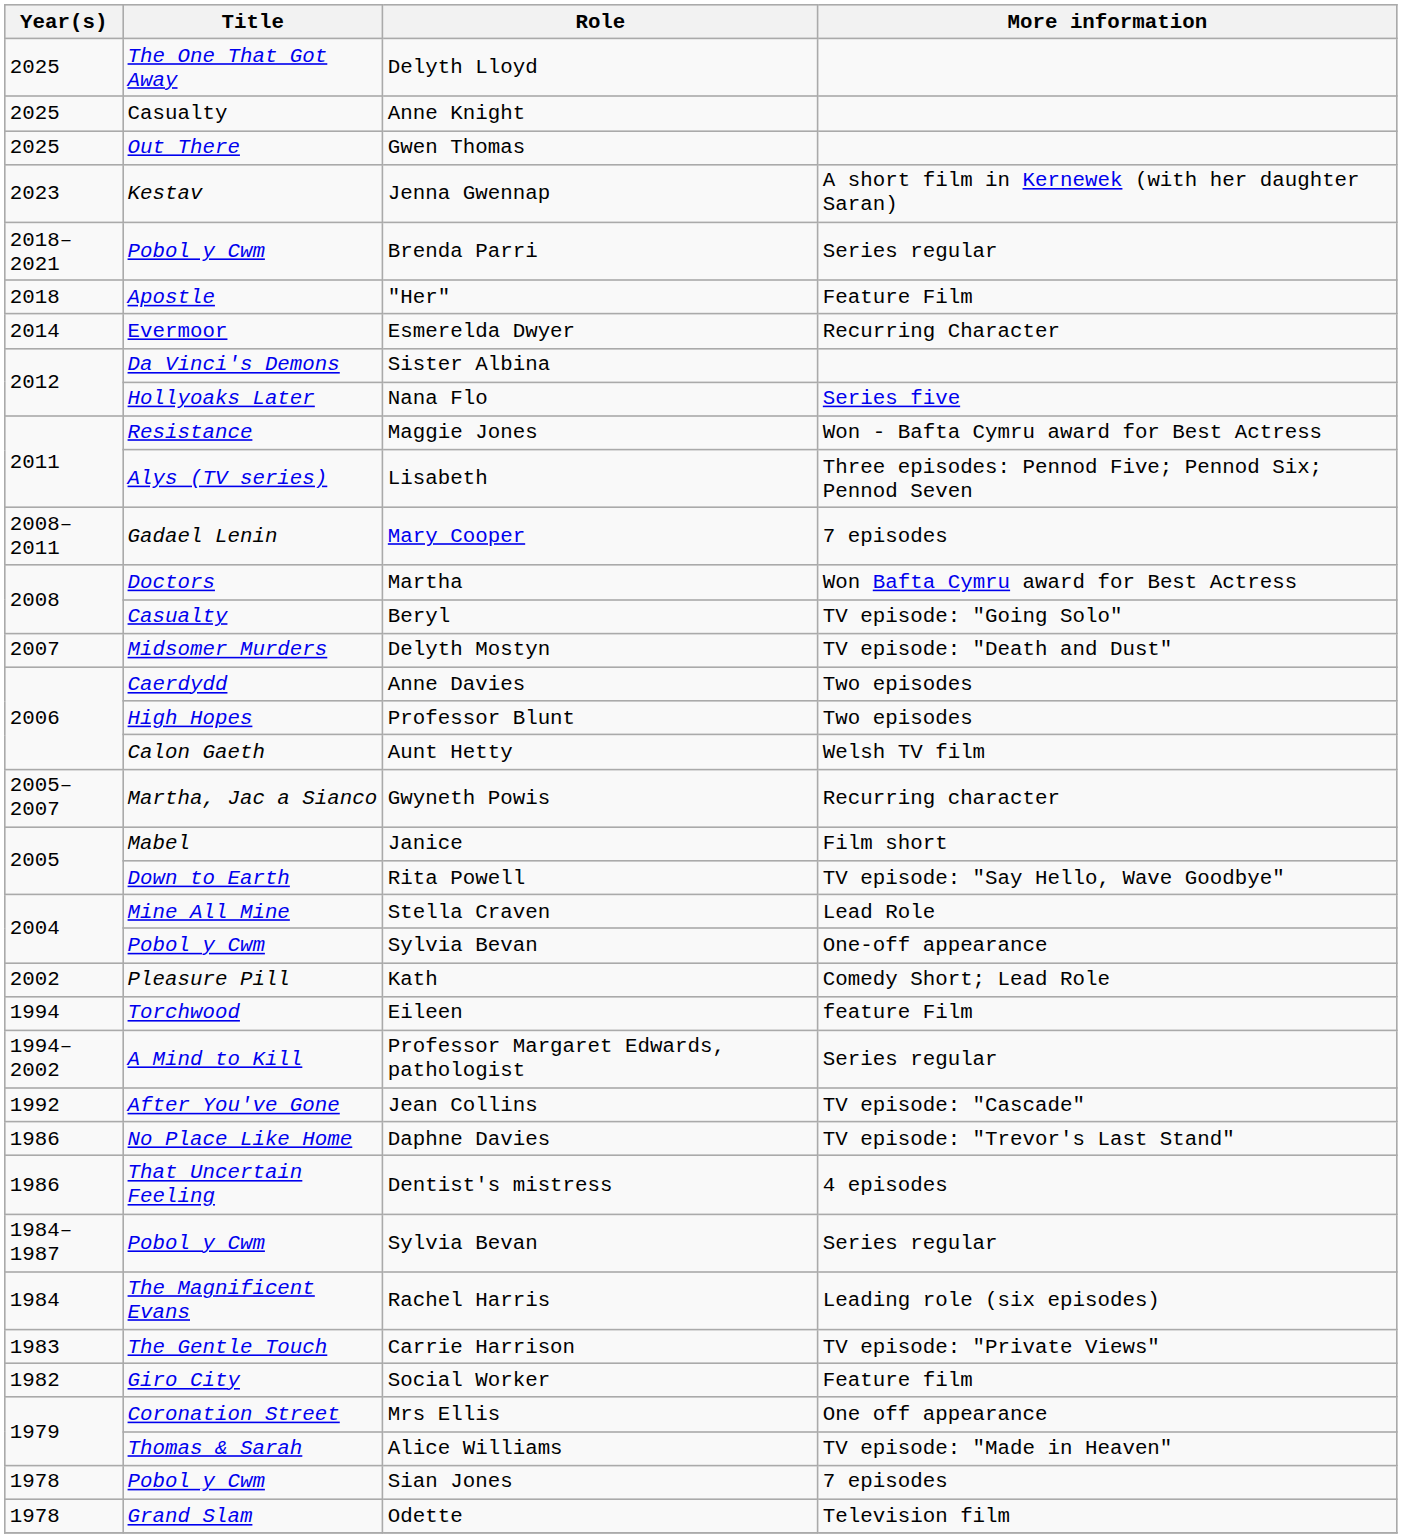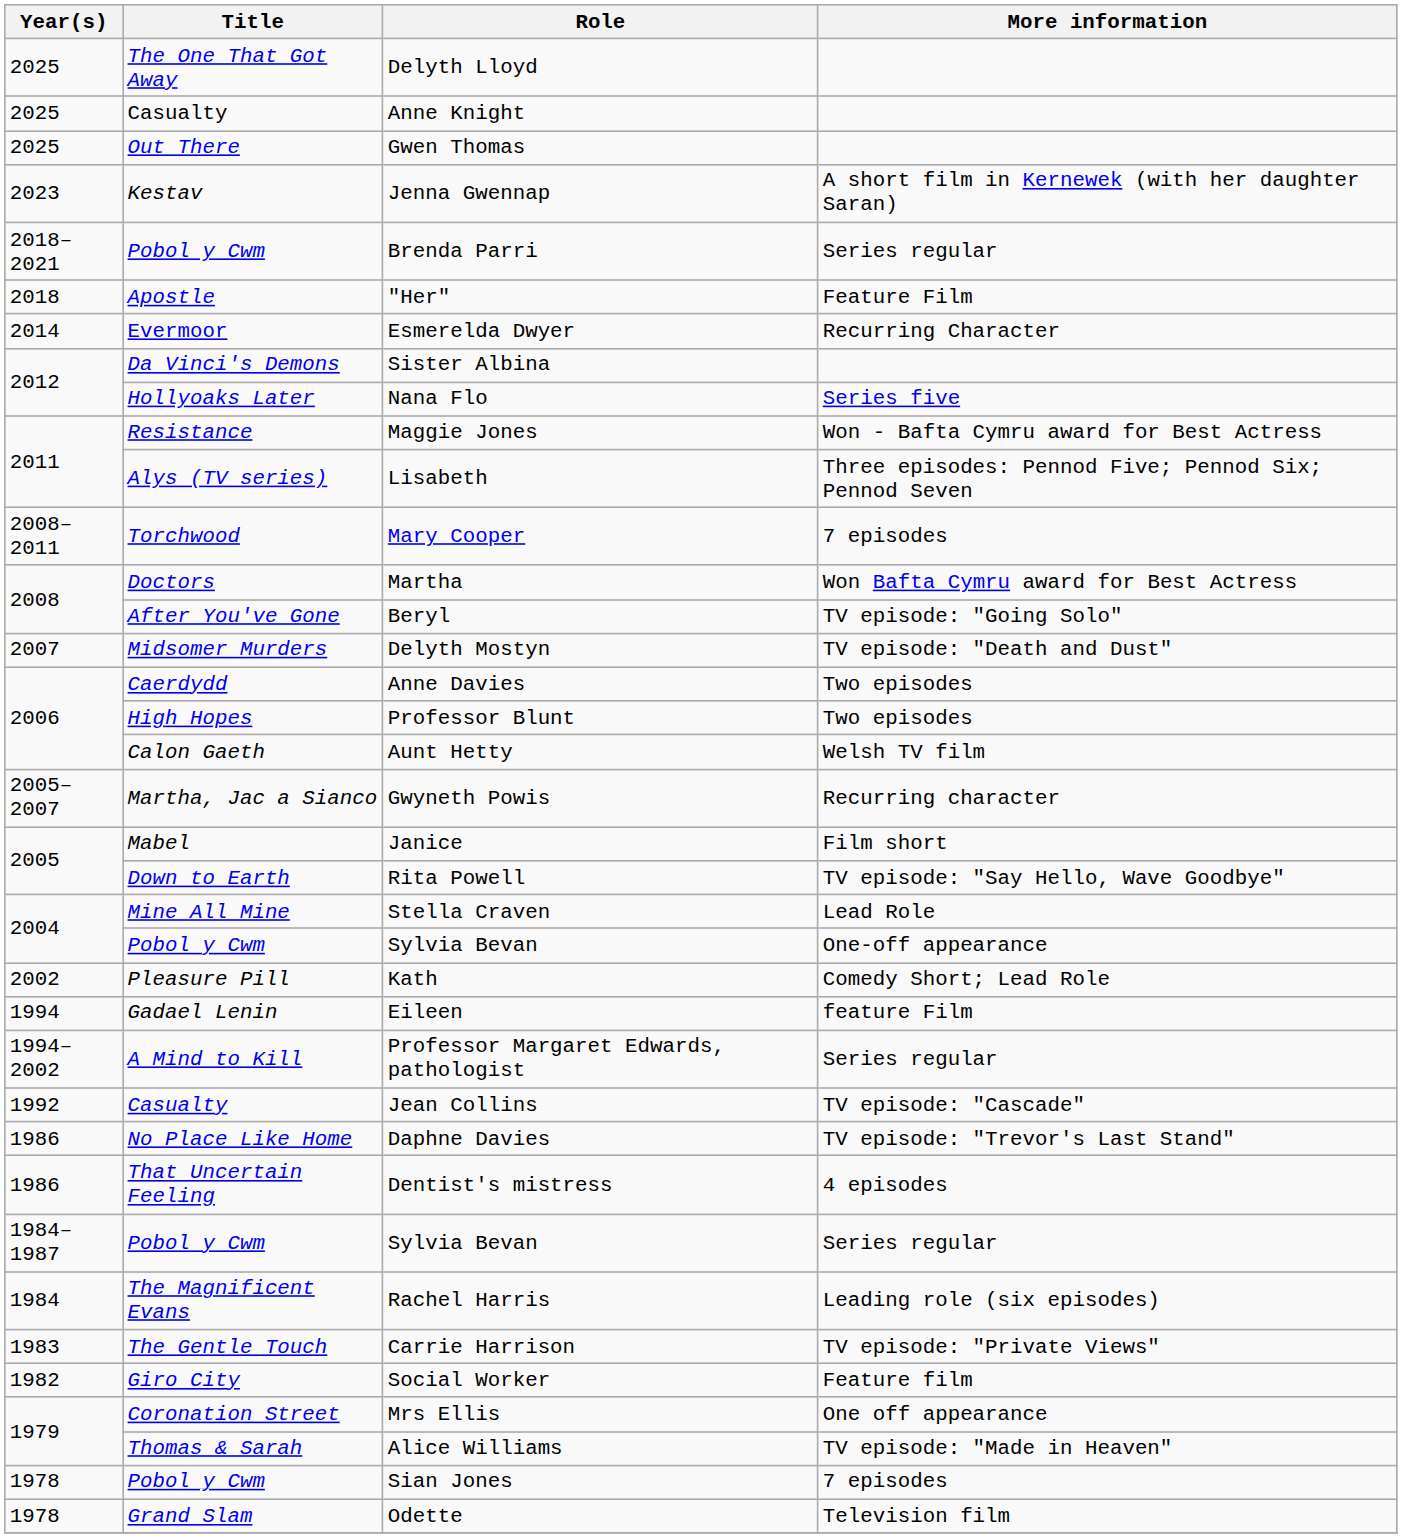(202, 537) Gadael Lenin -> (184, 537) Torchwood
(178, 616) Casualty -> (234, 616) After You've Gone
(184, 1013) Torchwood -> (202, 1013) Gadael Lenin
(234, 1105) After You've Gone -> (178, 1105) Casualty
